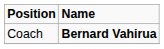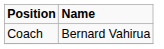(109, 33) bold -> (106, 33) normal
